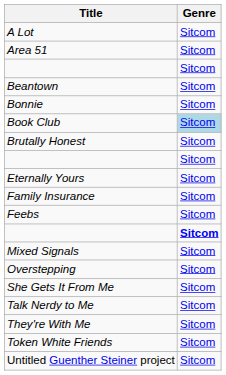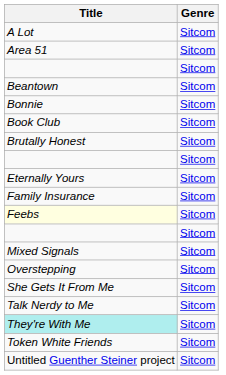(198, 123) lightblue background -> (198, 123) no background
(23, 214) no background -> (23, 214) lightyellow background
(199, 232) bold -> (198, 232) normal
(49, 324) no background -> (49, 324) paleturquoise background
